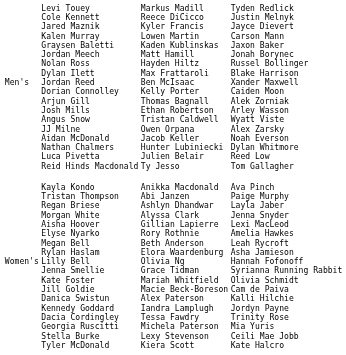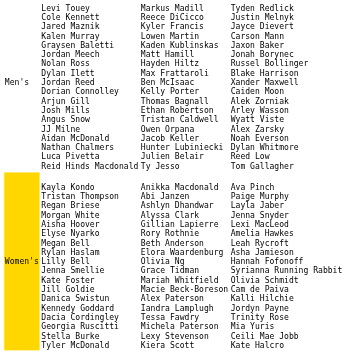(22, 261) no background -> (22, 261) gold background
